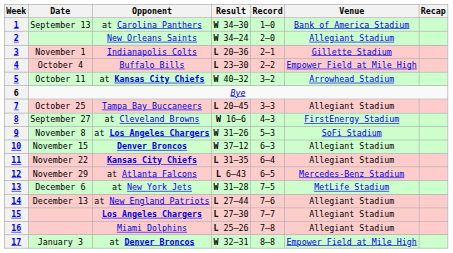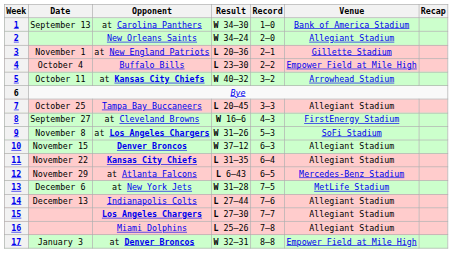(152, 52) Indianapolis Colts -> (152, 52) at New England Patriots
(152, 201) at New England Patriots -> (152, 201) Indianapolis Colts
